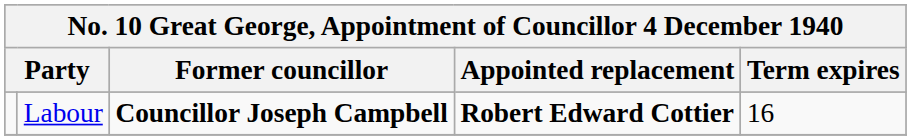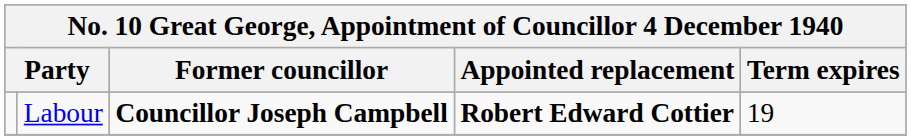(761, 112) 16 -> (761, 112) 19
